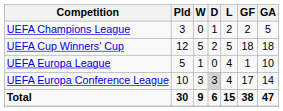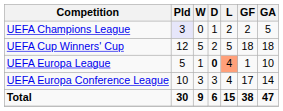(182, 30) no background -> (182, 30) lavender background
(214, 64) normal -> (214, 64) bold
(229, 64) no background -> (229, 64) lightsalmon background
(214, 81) lightgrey background -> (214, 81) no background
